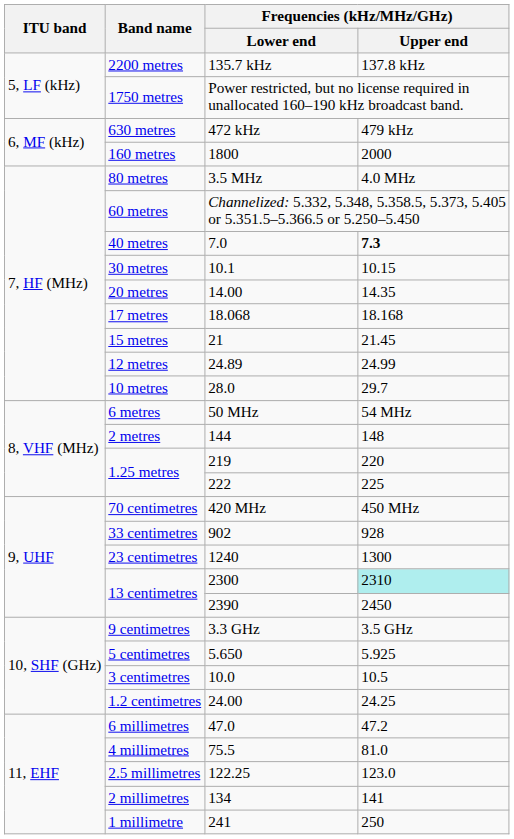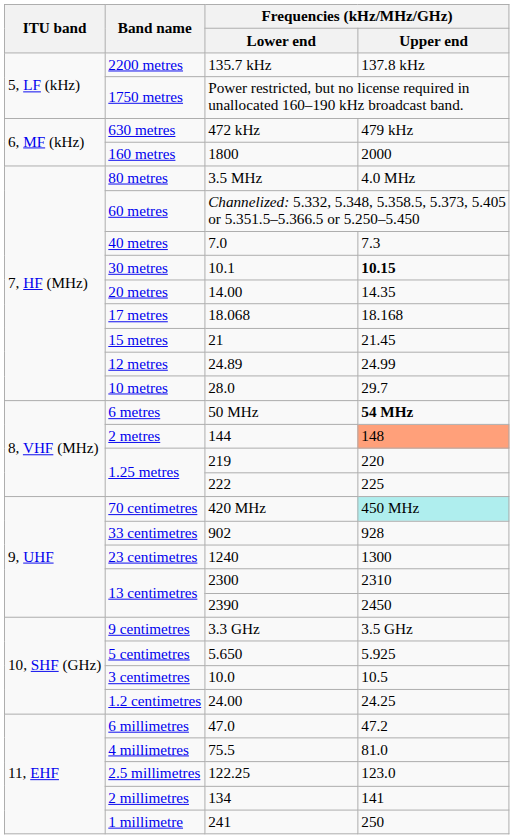(371, 243) bold -> (371, 243) normal
(378, 267) normal -> (378, 267) bold
(386, 412) normal -> (387, 412) bold
(373, 436) no background -> (373, 436) lightsalmon background
(390, 508) no background -> (390, 508) paleturquoise background
(377, 581) paleturquoise background -> (377, 581) no background
